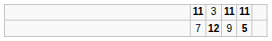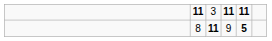(198, 28) 7 -> (198, 28) 8
(214, 28) 12 -> (213, 28) 11
